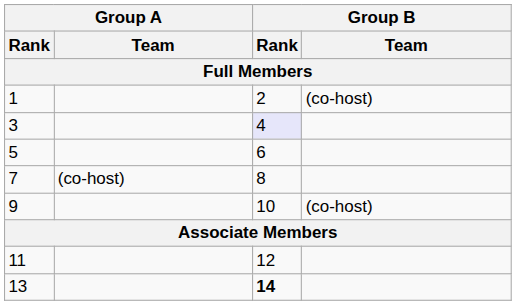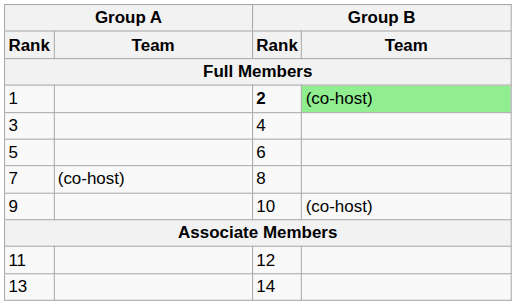(261, 98) normal -> (261, 98) bold
(339, 98) no background -> (339, 98) lightgreen background
(261, 125) lavender background -> (261, 125) no background
(266, 286) bold -> (266, 286) normal
